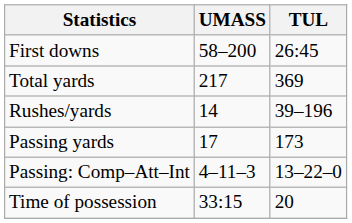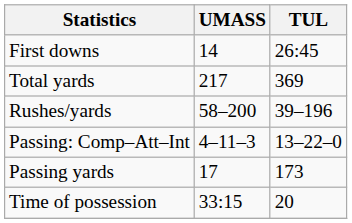(228, 50) 58–200 -> (208, 50) 14
(208, 111) 14 -> (228, 111) 58–200
rows swapped: (62, 141) <-> (99, 172)
